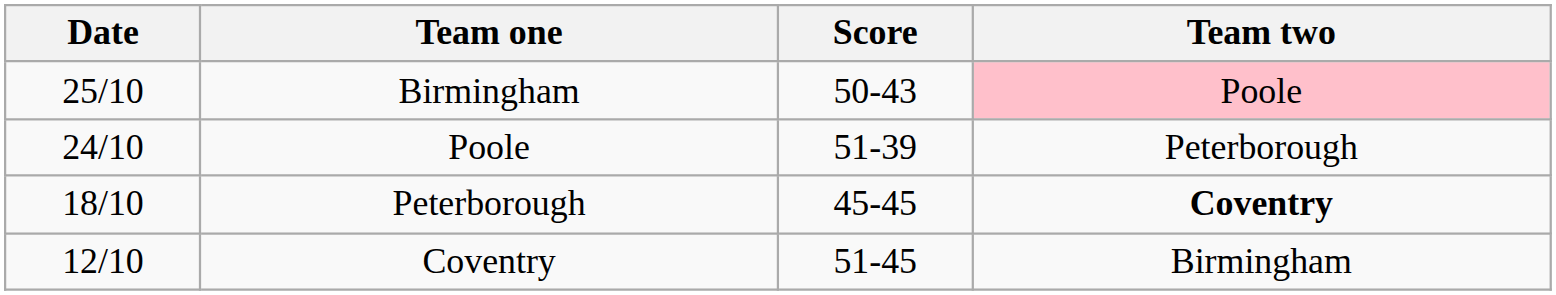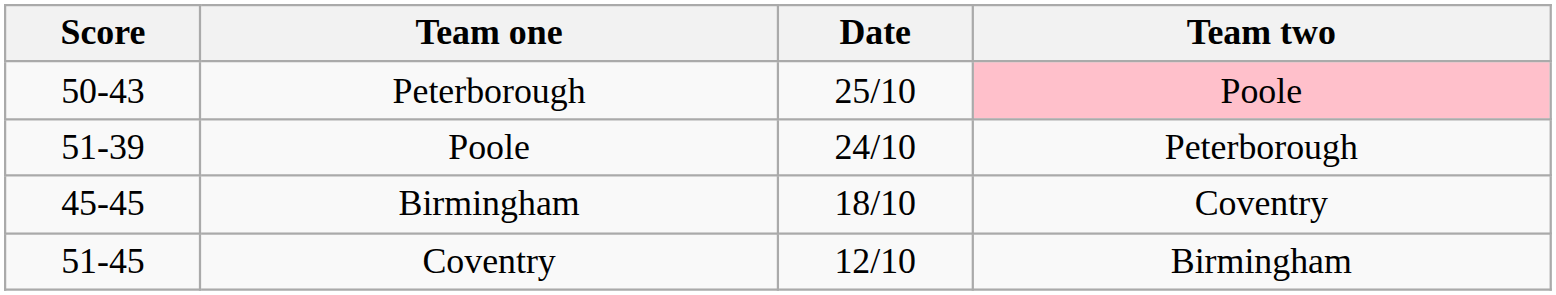columns swapped: (103, 32) <-> (875, 32)
(489, 89) Birmingham -> (489, 89) Peterborough
(489, 203) Peterborough -> (489, 203) Birmingham
(1261, 203) bold -> (1261, 203) normal
